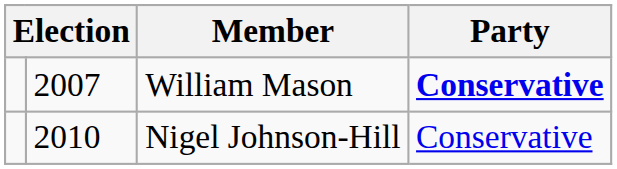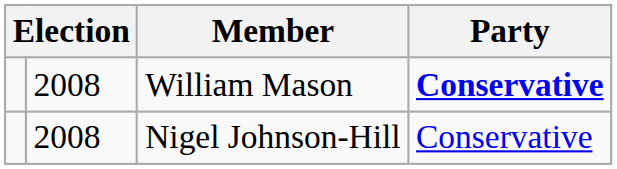(67, 84) 2007 -> (67, 84) 2008
(67, 137) 2010 -> (67, 137) 2008
